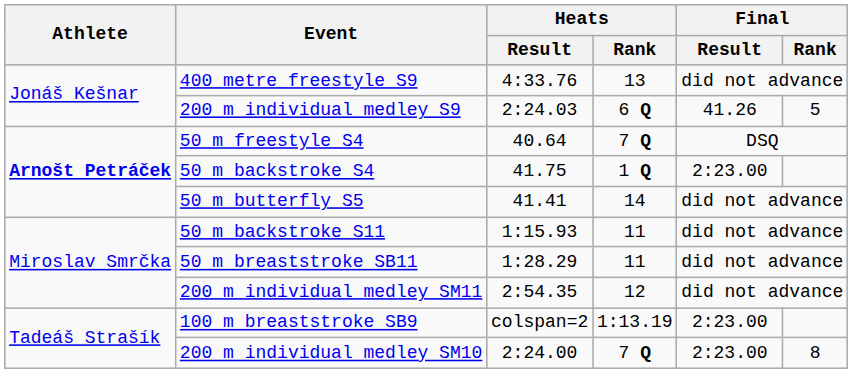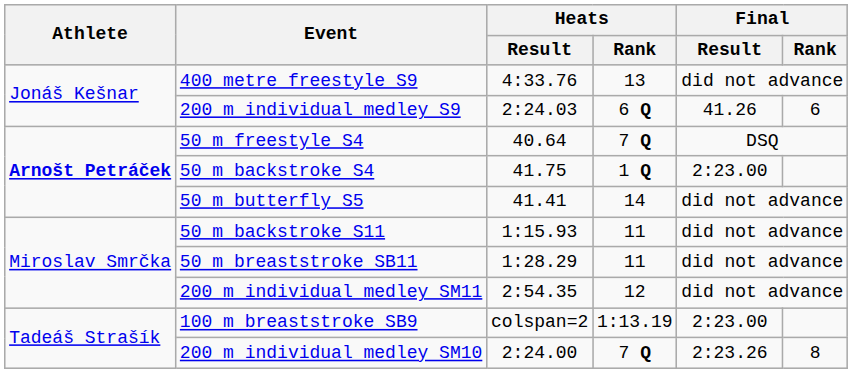(815, 110) 5 -> (815, 110) 6
(730, 353) 2:23.00 -> (730, 353) 2:23.26
